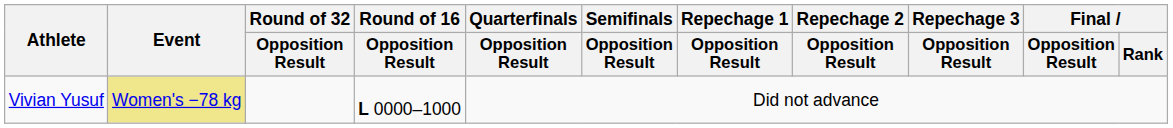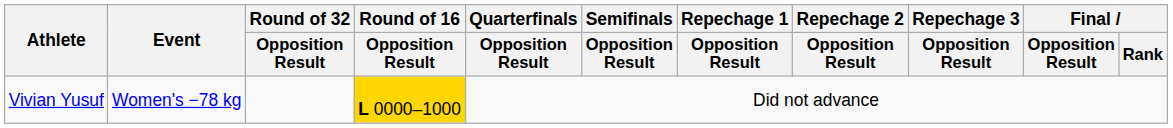(177, 100) khaki background -> (177, 100) no background
(410, 110) no background -> (410, 110) gold background
